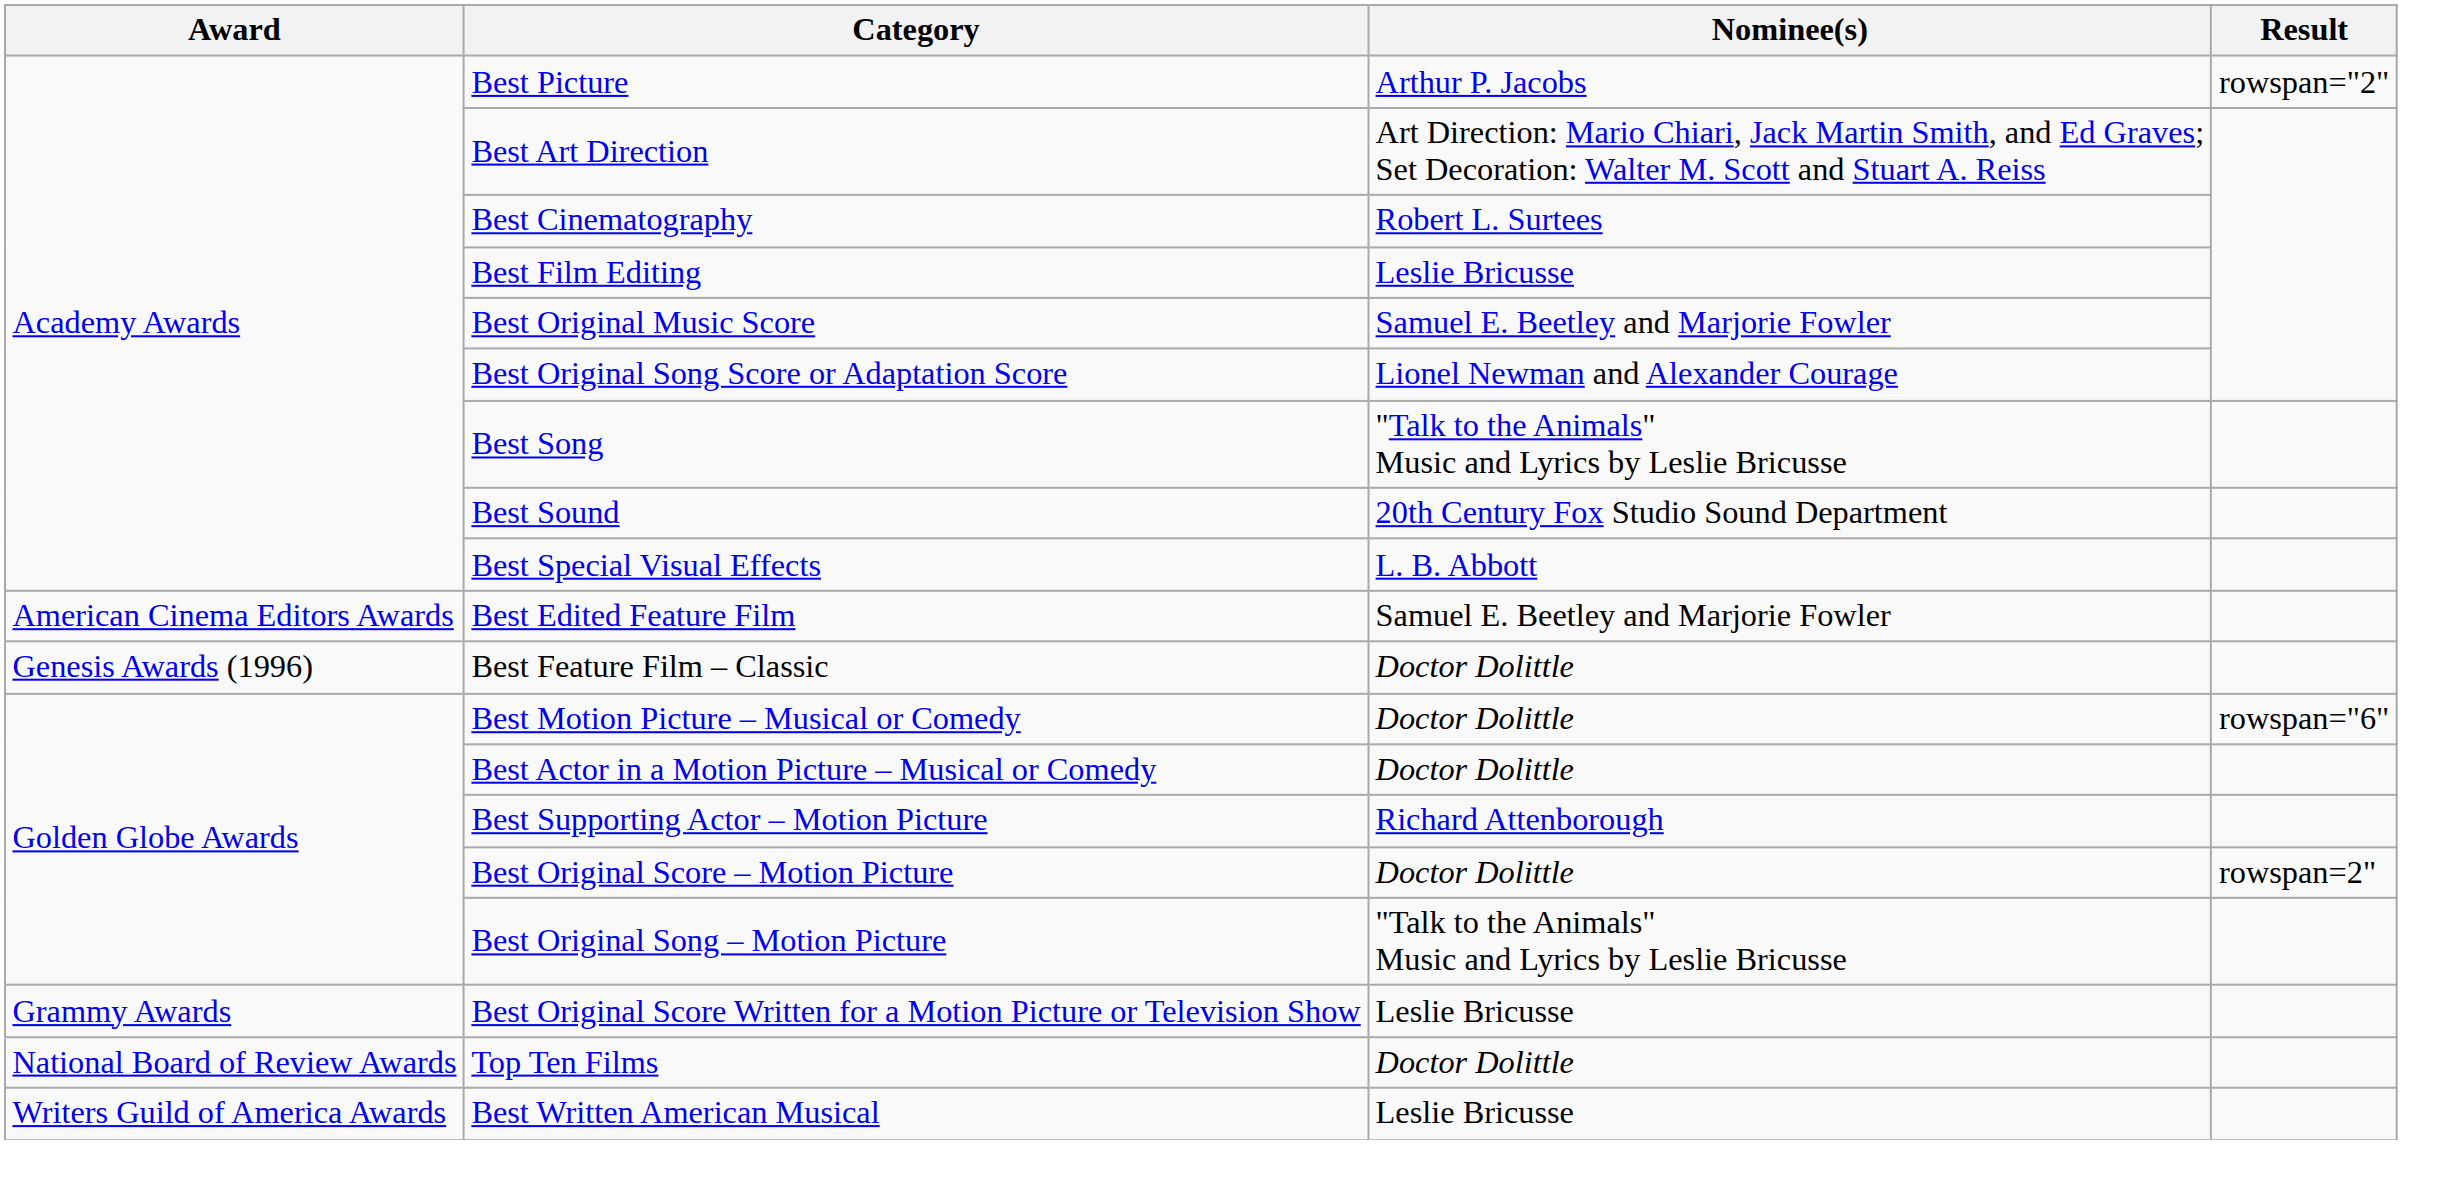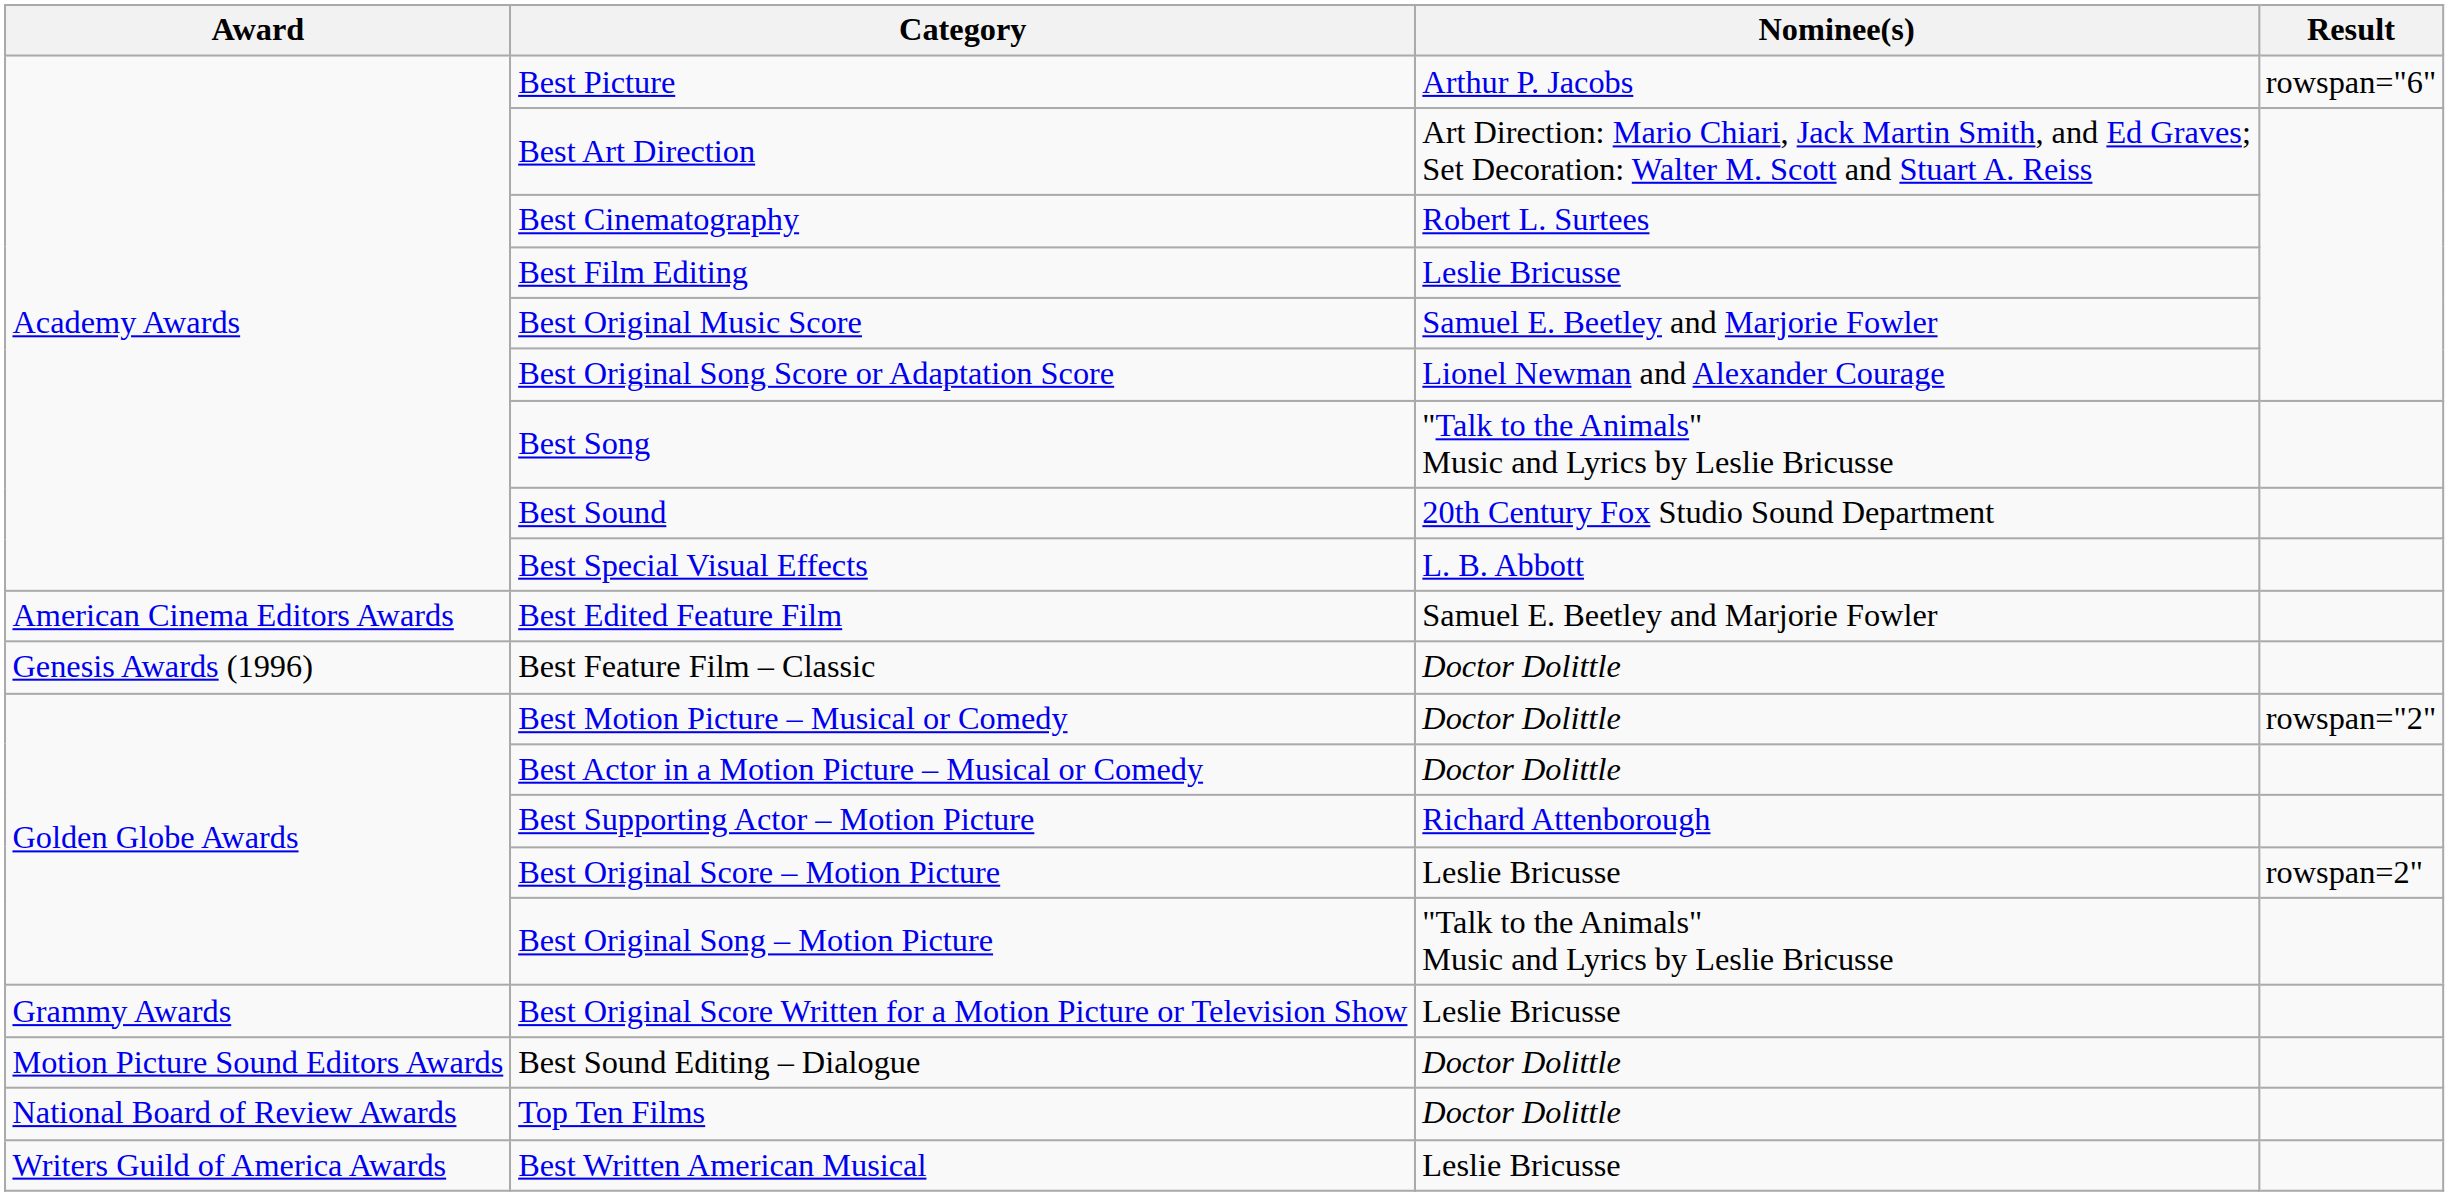(2304, 81) rowspan="2" -> (2351, 81) rowspan="6"
(2304, 717) rowspan="6" -> (2351, 717) rowspan="2"
(1475, 871) Doctor Dolittle -> (1522, 871) Leslie Bricusse
+ row: (719, 1061)
